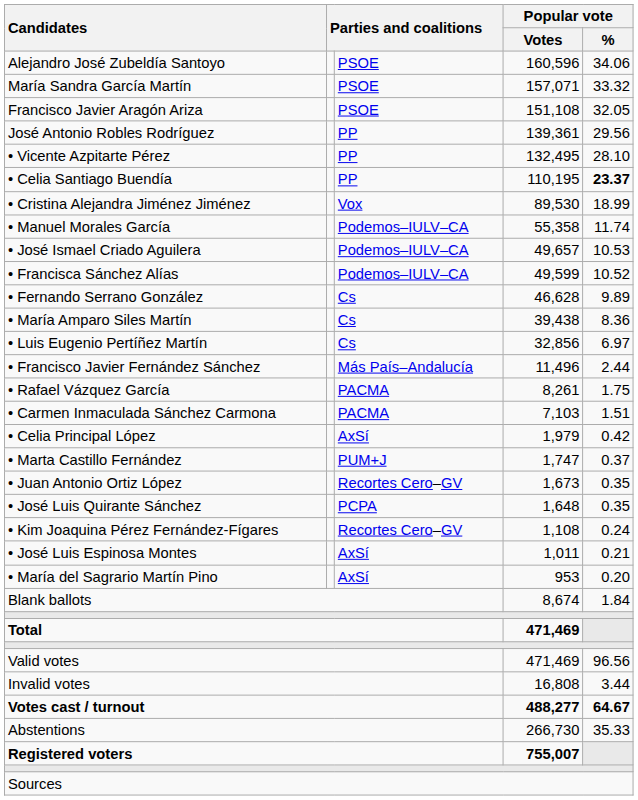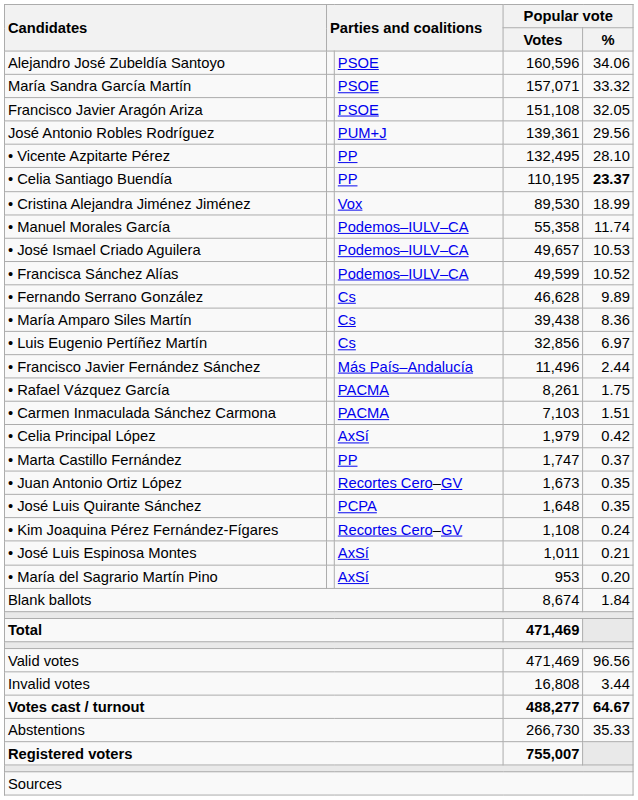(348, 133) PP -> (362, 133) PUM+J
(362, 460) PUM+J -> (348, 460) PP
